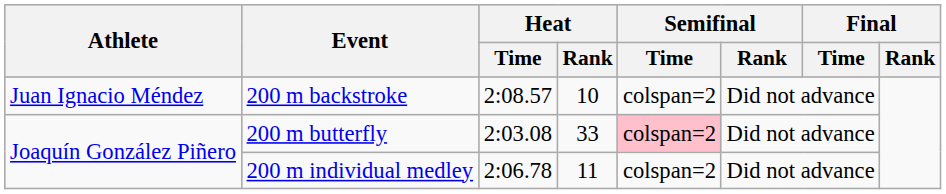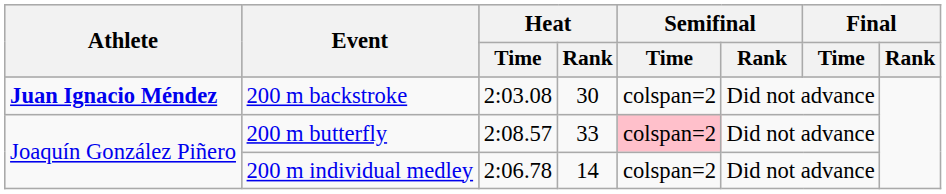(107, 96) normal -> (114, 96) bold
(518, 96) 2:08.57 -> (518, 96) 2:03.08
(588, 96) 10 -> (588, 96) 30
(518, 133) 2:03.08 -> (518, 133) 2:08.57
(588, 170) 11 -> (588, 170) 14
